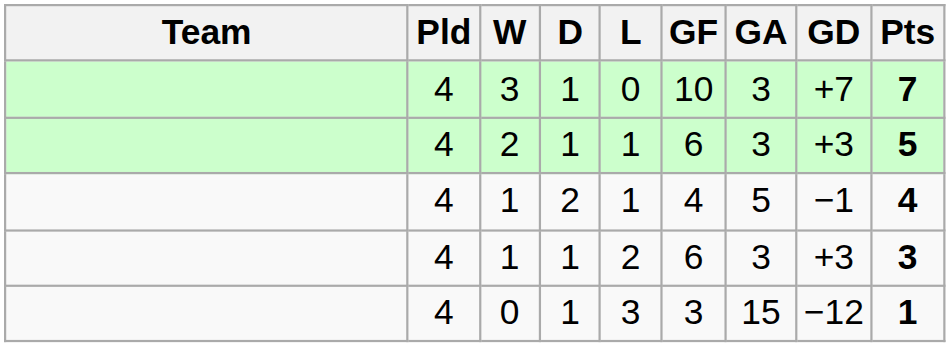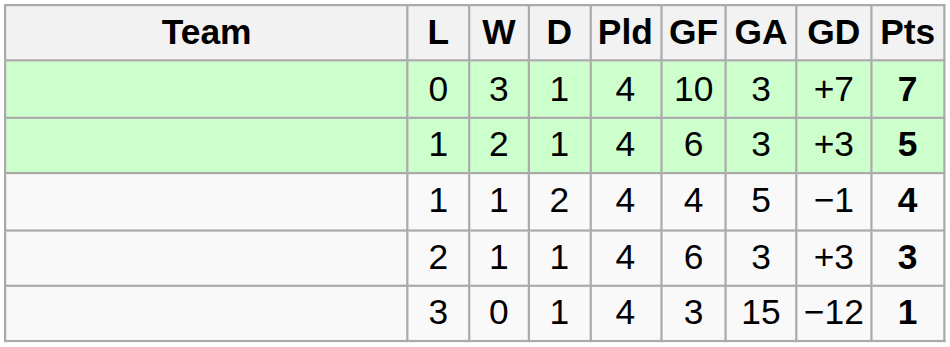columns swapped: (444, 32) <-> (631, 32)
